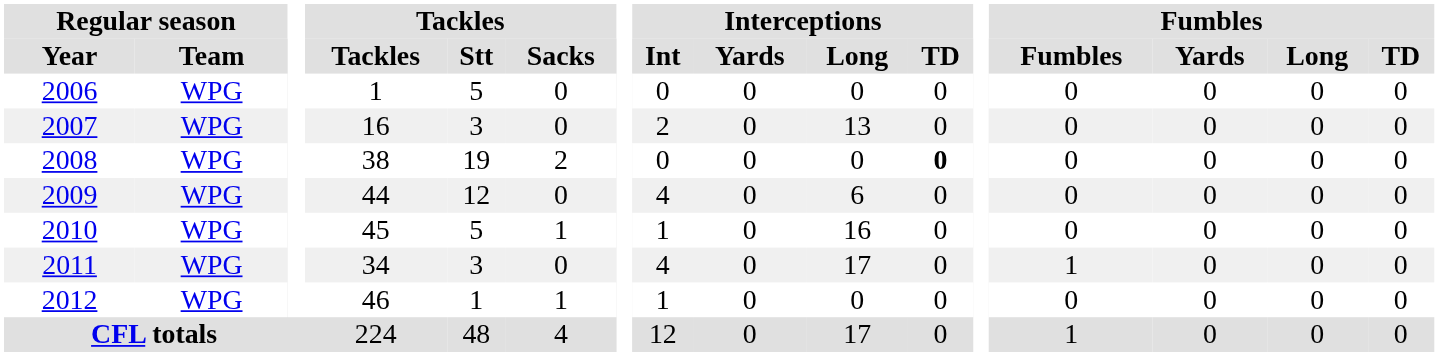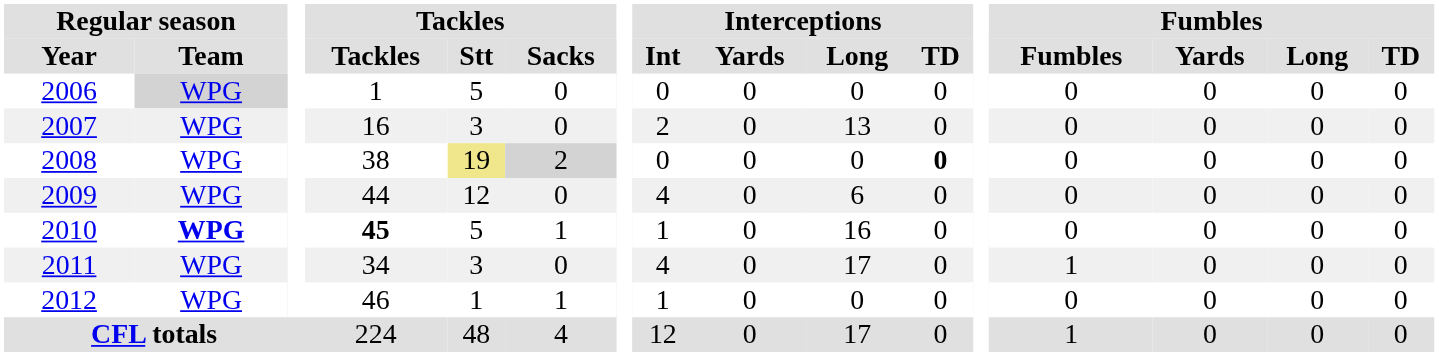(212, 90) no background -> (211, 90) lightgrey background
(476, 160) no background -> (476, 160) khaki background
(561, 160) no background -> (561, 160) lightgrey background
(212, 229) normal -> (211, 229) bold
(376, 229) normal -> (376, 229) bold
